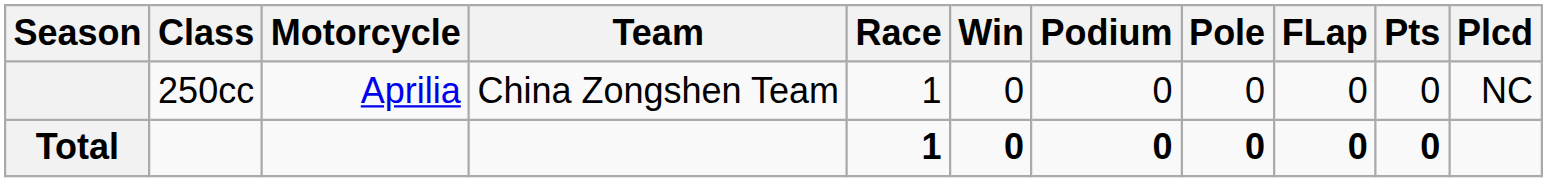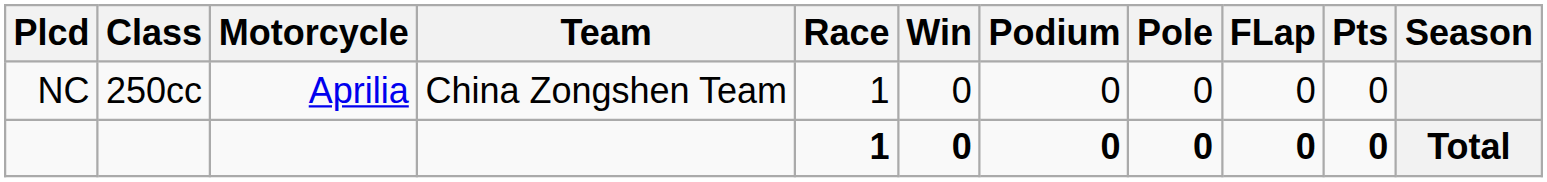columns swapped: (77, 33) <-> (1495, 33)
